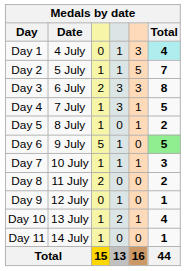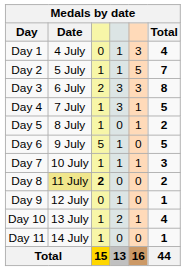(164, 51) paleturquoise background -> (164, 51) no background
(164, 144) lightgreen background -> (164, 144) no background
(70, 181) no background -> (70, 181) khaki background
(101, 181) normal -> (101, 181) bold
